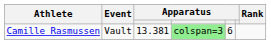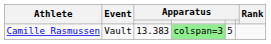(153, 31) 13.381 -> (153, 31) 13.383
(230, 31) 6 -> (230, 31) 5
